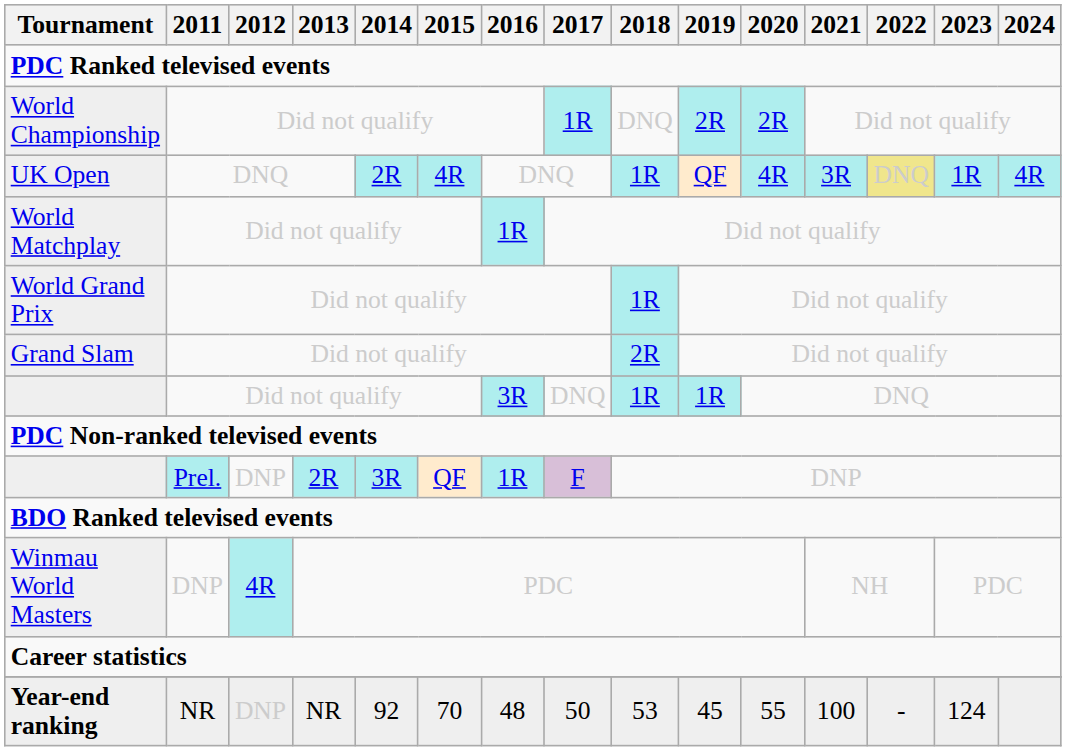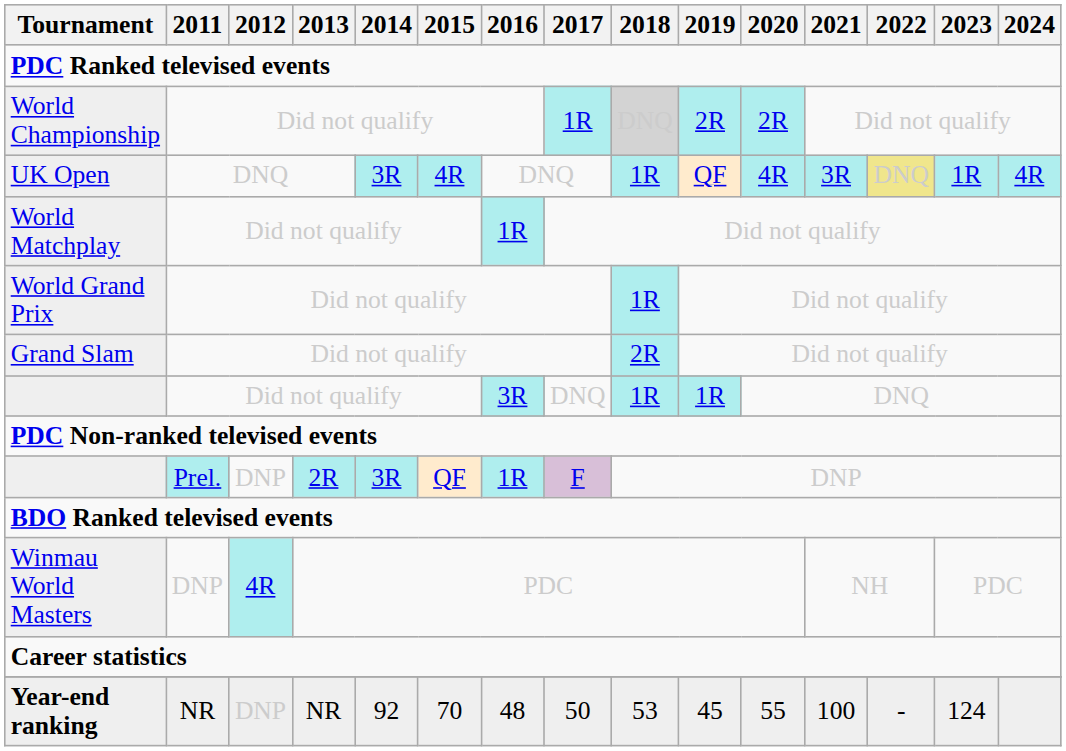(645, 120) no background -> (645, 120) lightgrey background
(386, 175) 2R -> (386, 175) 3R
